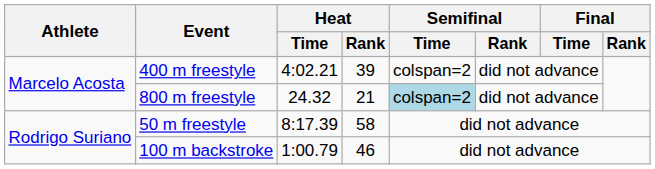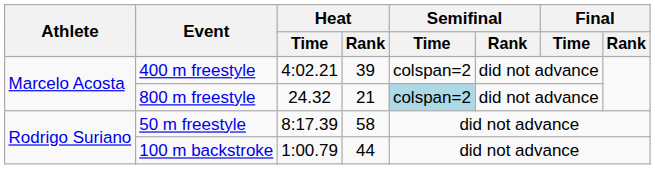(365, 151) 46 -> (365, 151) 44
